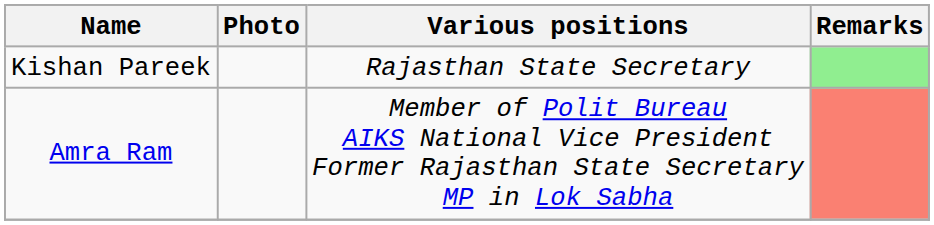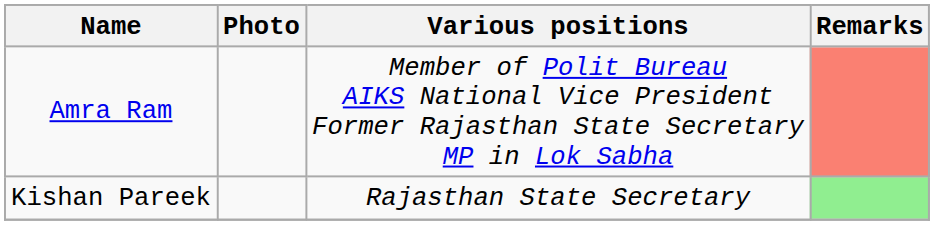rows swapped: (111, 154) <-> (111, 68)
